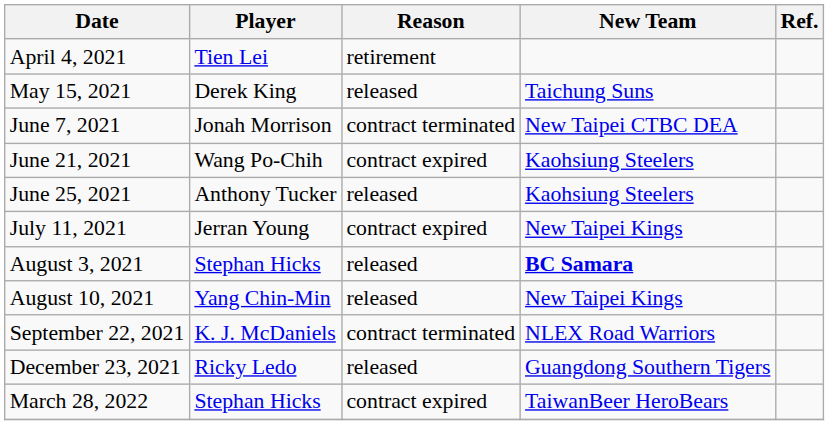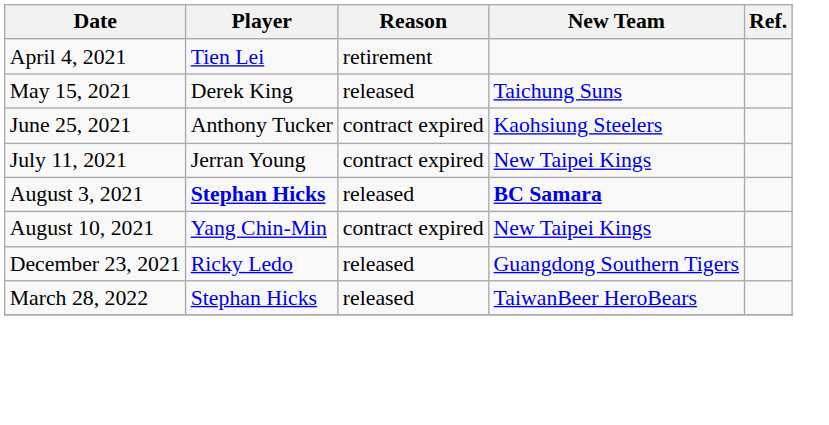- row: (65, 125)
- row: (70, 159)
(382, 194) released -> (413, 125) contract expired
(258, 263) normal -> (258, 194) bold
(382, 297) released -> (413, 228) contract expired
- row: (97, 332)
(417, 401) contract expired -> (378, 297) released
